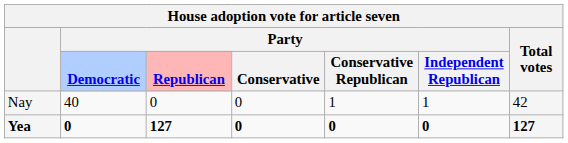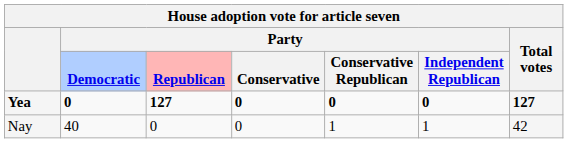rows swapped: (19, 126) <-> (20, 102)
